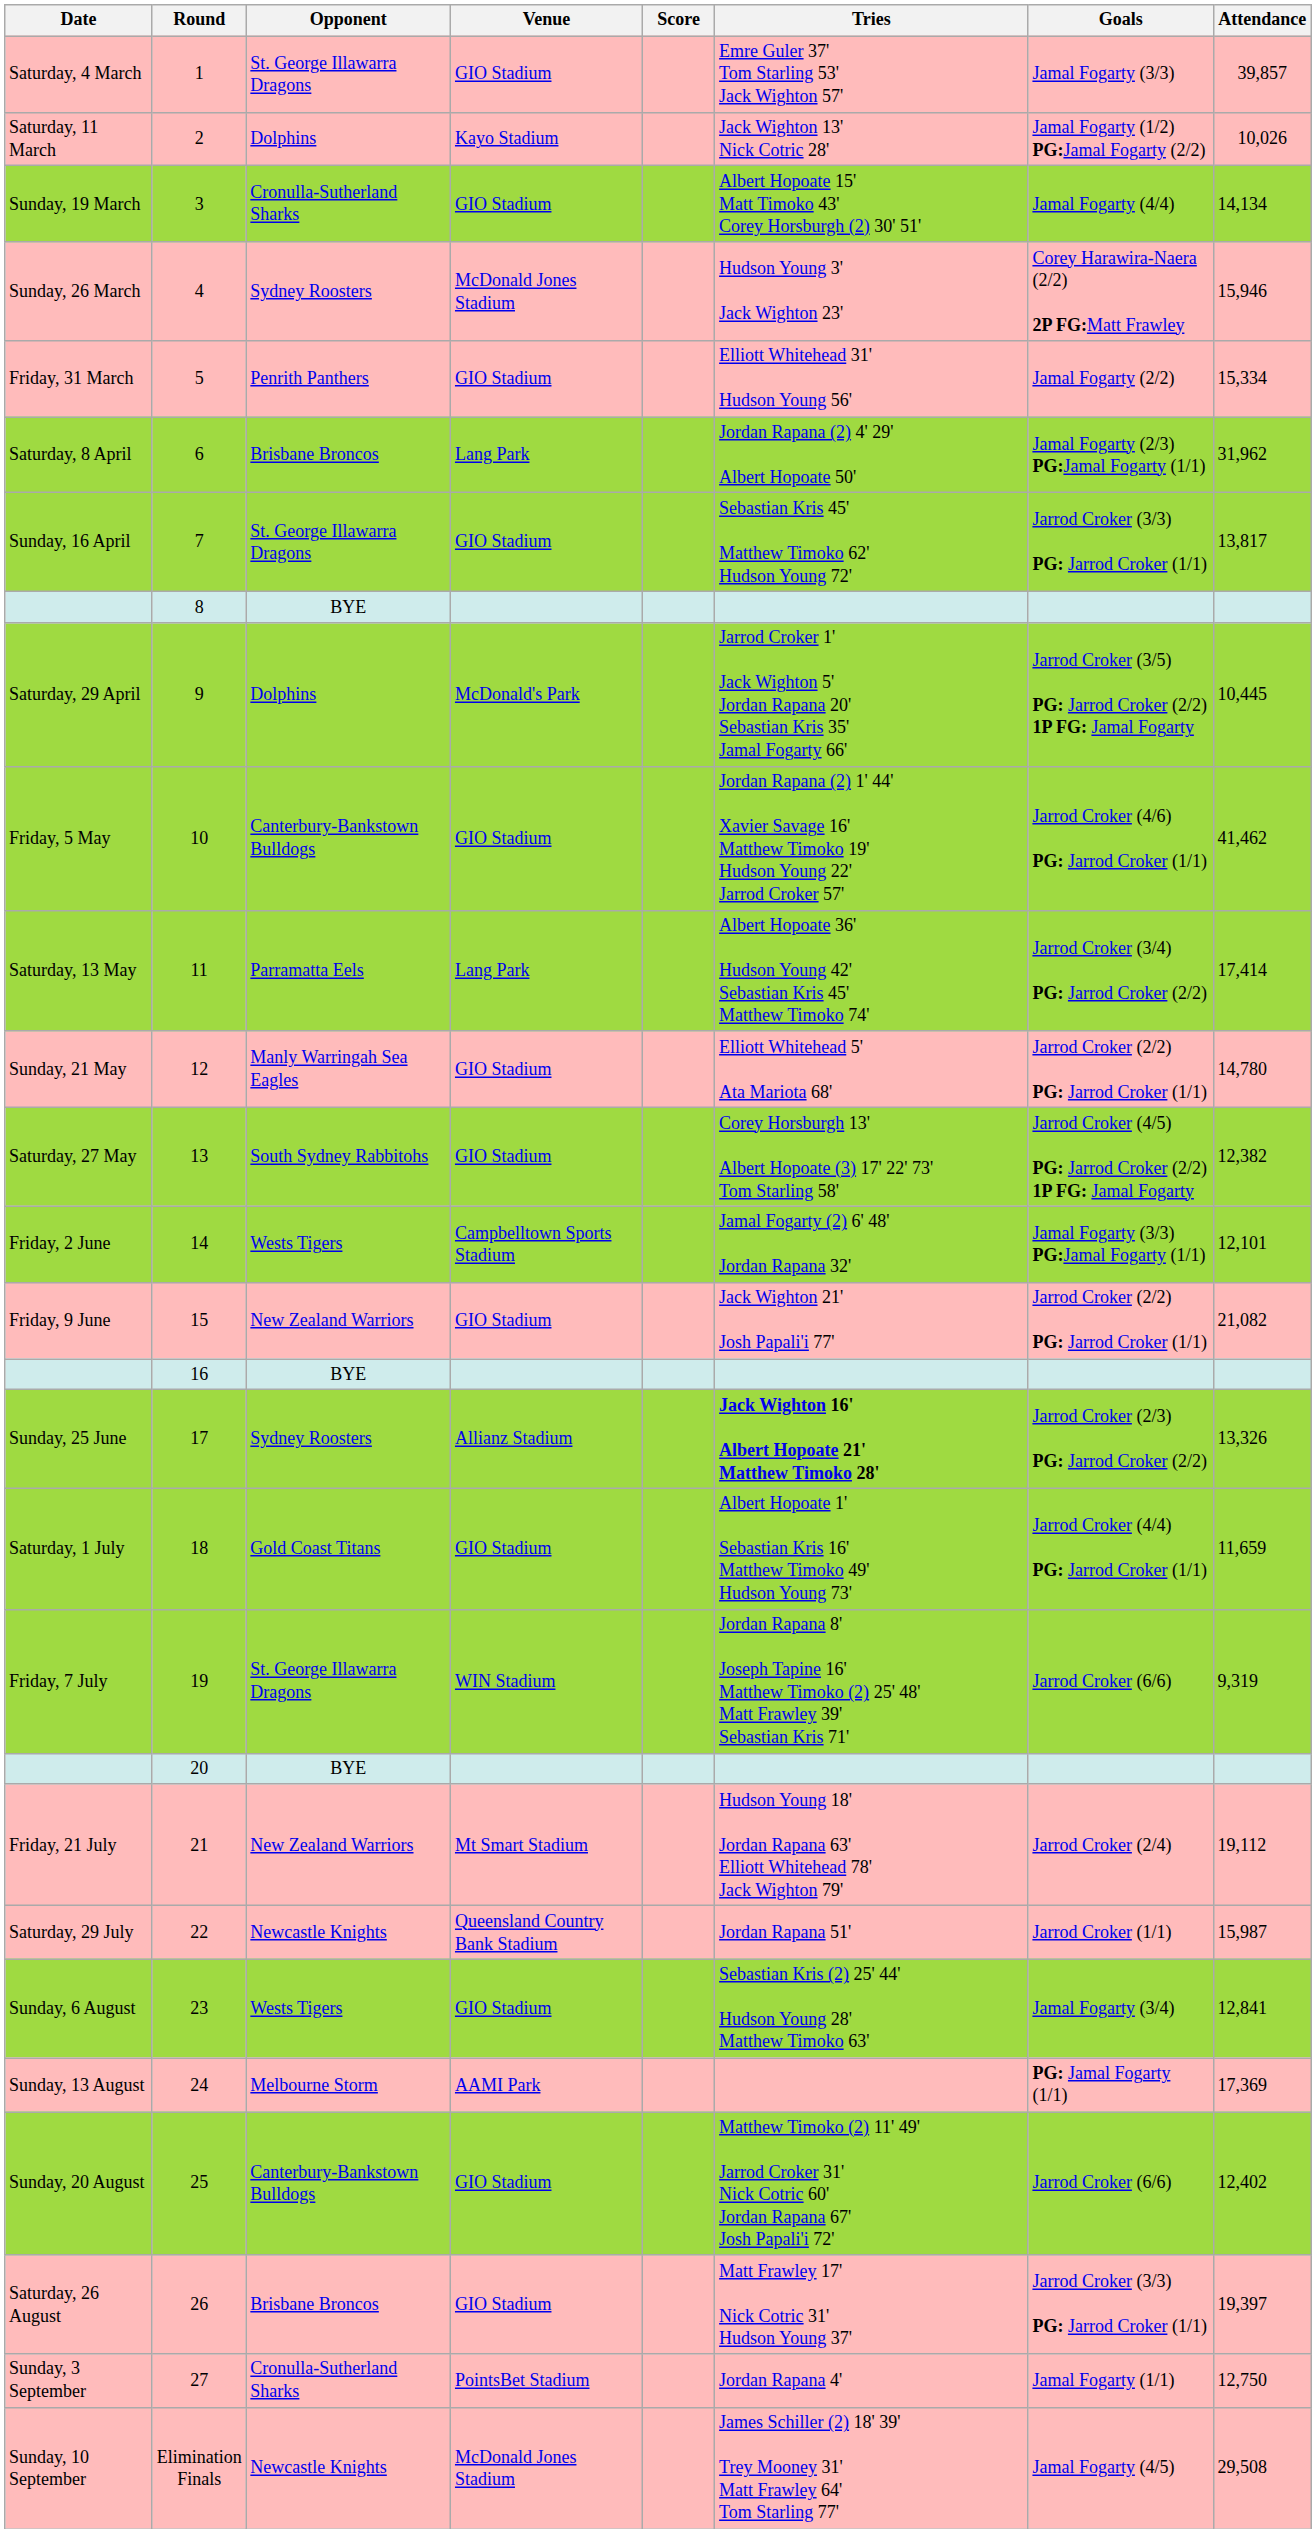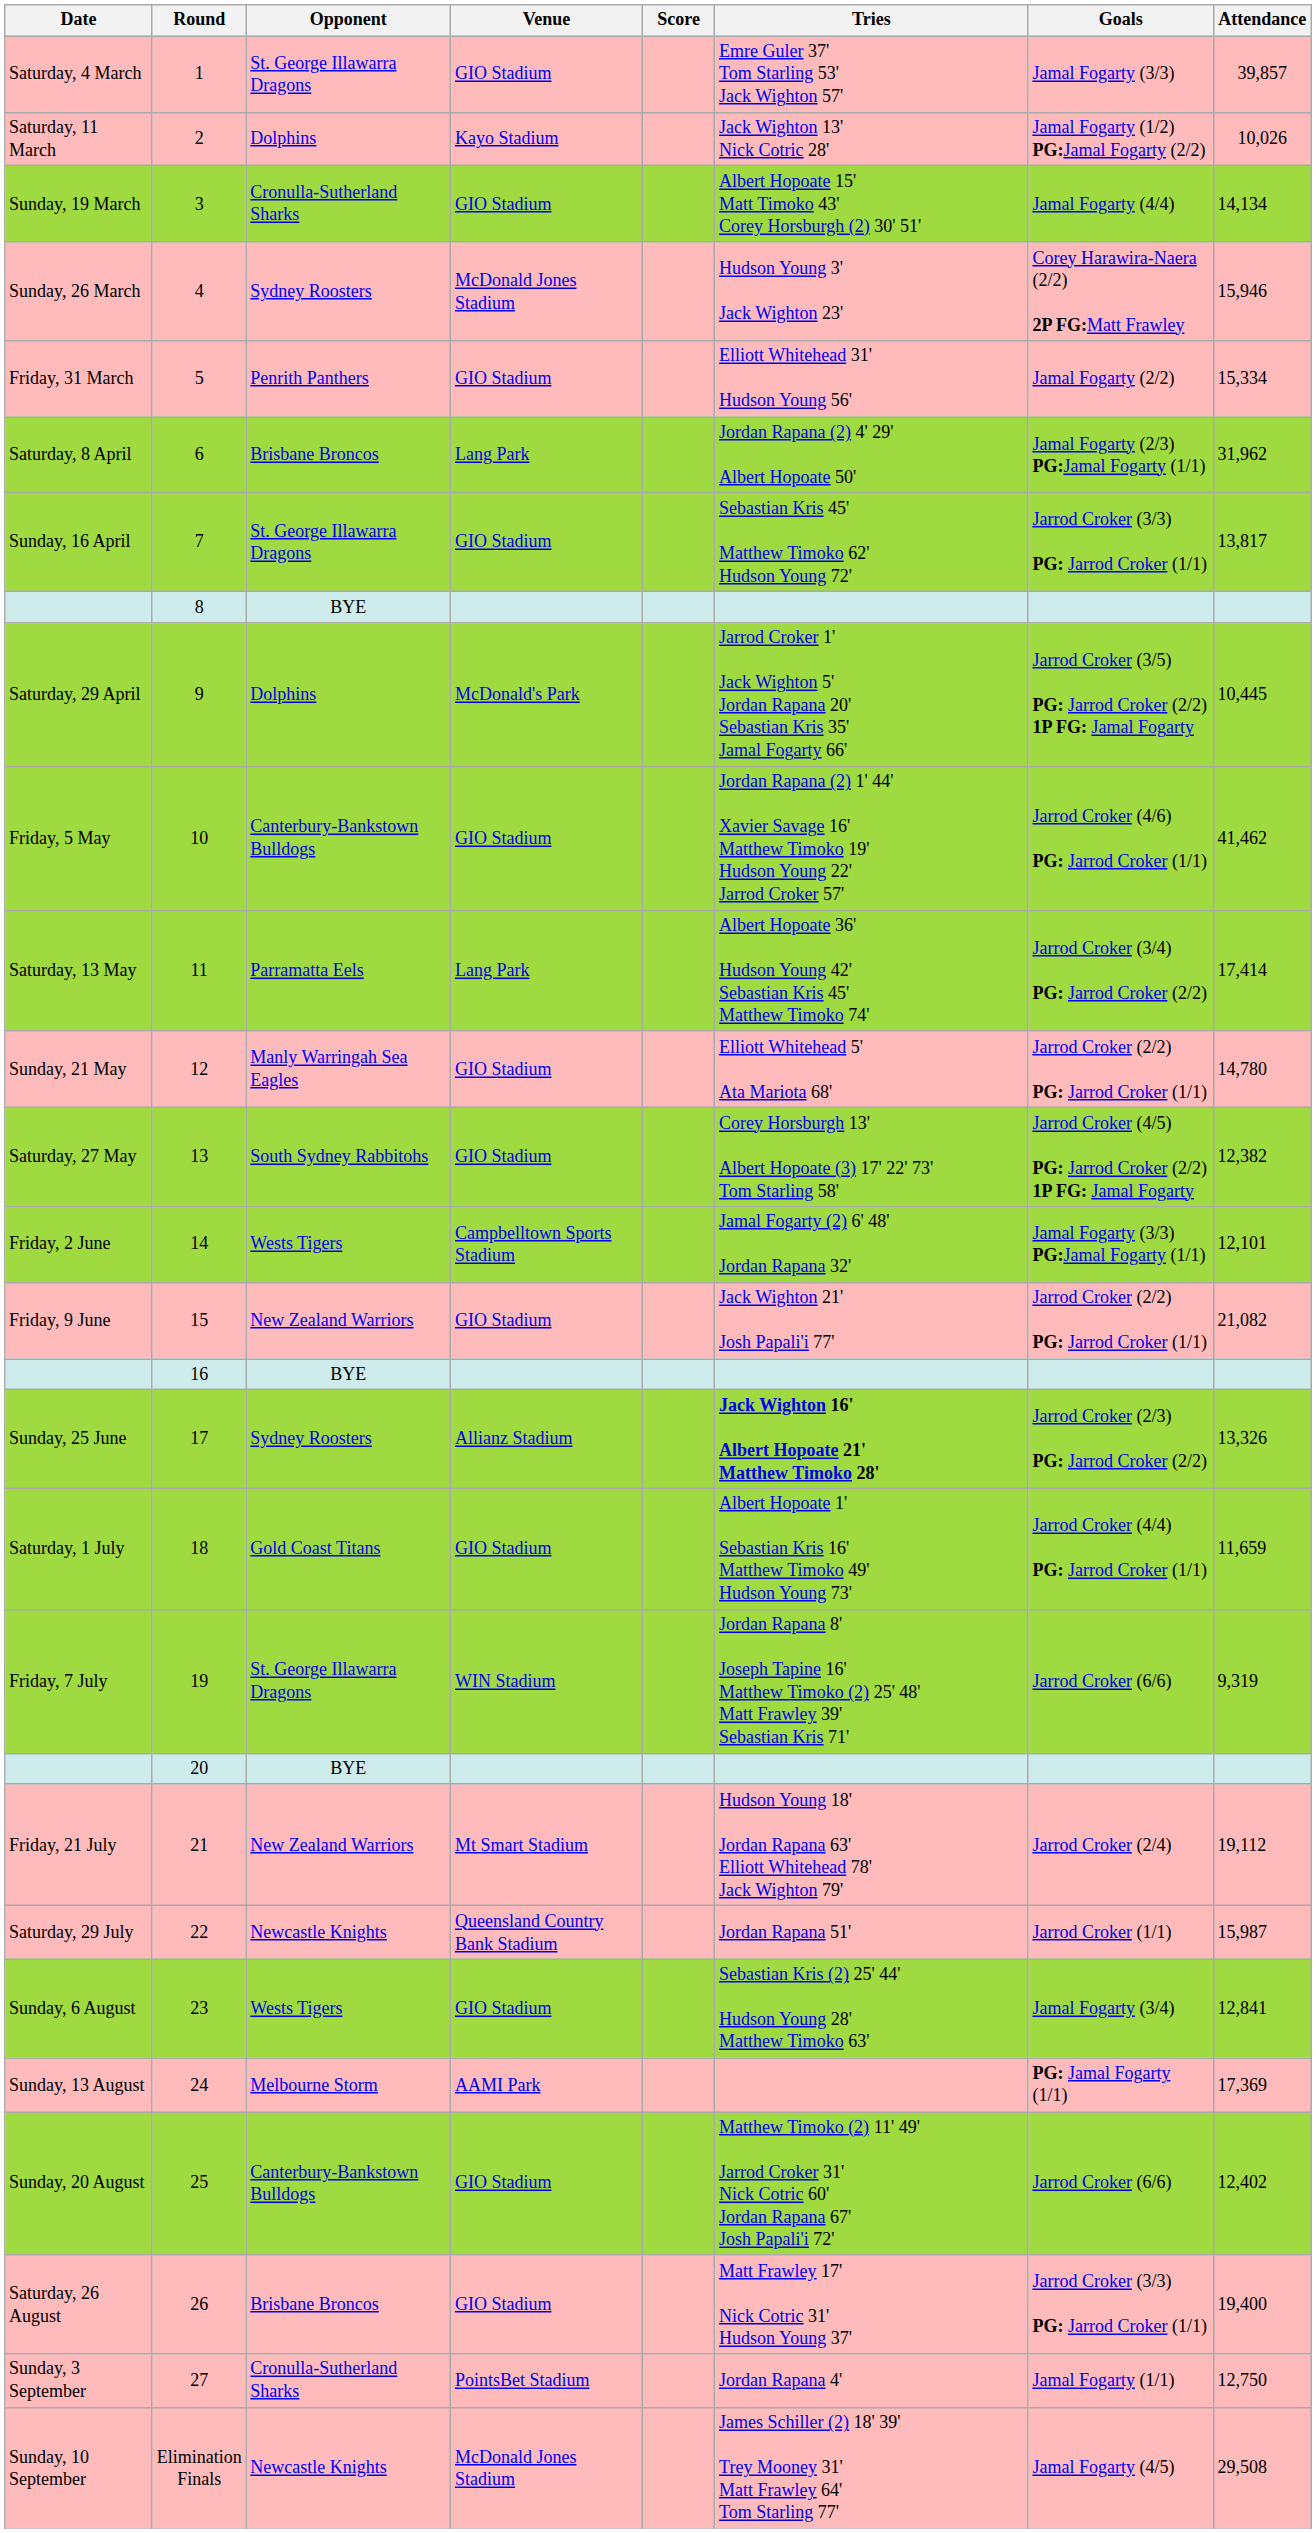(1242, 2304) 19,397 -> (1242, 2304) 19,400
